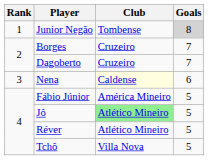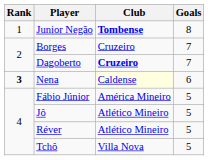(119, 29) normal -> (120, 29) bold
(189, 29) lightgrey background -> (189, 29) no background
(116, 63) normal -> (118, 63) bold
(19, 79) normal -> (19, 79) bold
(133, 113) lightgreen background -> (133, 113) no background
